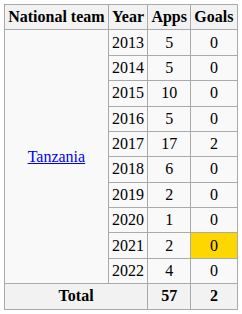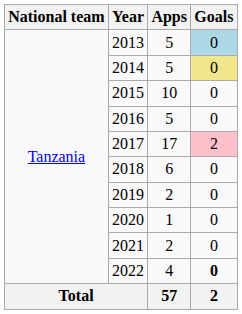(214, 42) no background -> (214, 42) lightblue background
(214, 67) no background -> (214, 67) khaki background
(214, 144) no background -> (214, 144) pink background
(214, 245) gold background -> (214, 245) no background
(214, 270) normal -> (214, 270) bold
